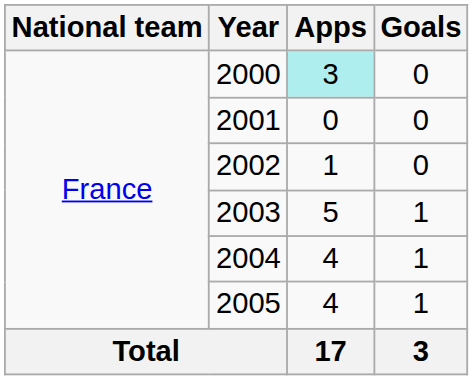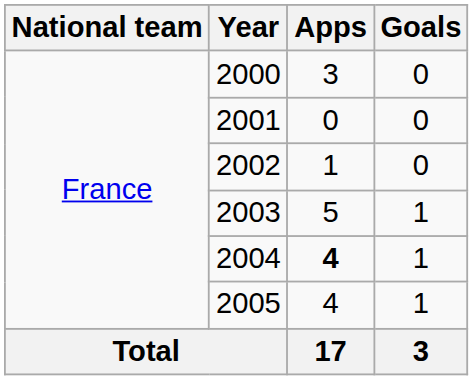(331, 73) paleturquoise background -> (331, 73) no background
(331, 258) normal -> (331, 258) bold
